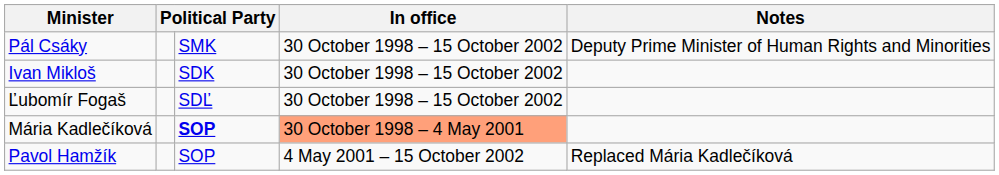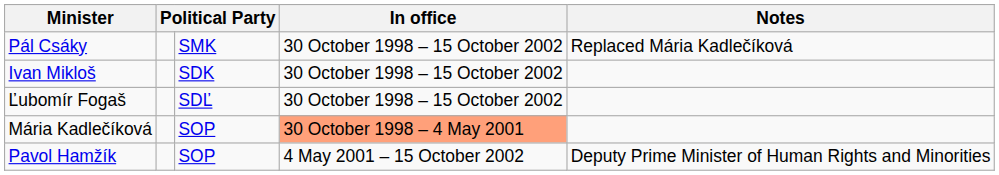(781, 45) Deputy Prime Minister of Human Rights and Minorities -> (682, 45) Replaced Mária Kadlečíková
(197, 128) bold -> (197, 128) normal
(682, 156) Replaced Mária Kadlečíková -> (781, 156) Deputy Prime Minister of Human Rights and Minorities
